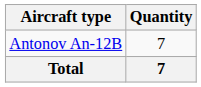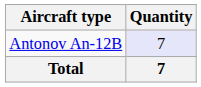(161, 43) no background -> (161, 43) lavender background
